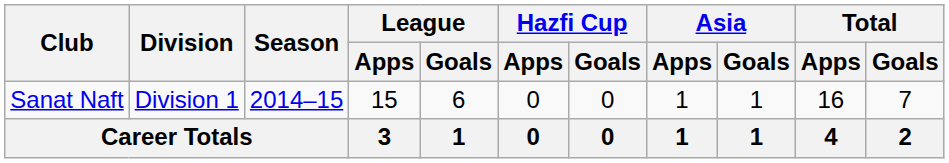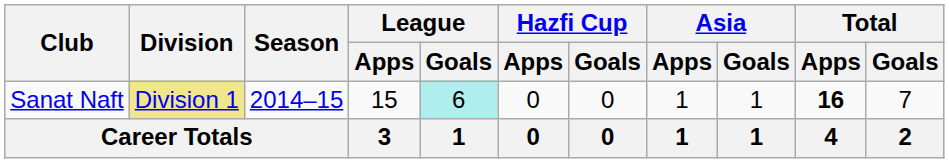(187, 99) no background -> (187, 99) khaki background
(459, 99) no background -> (459, 99) paleturquoise background
(831, 99) normal -> (831, 99) bold
